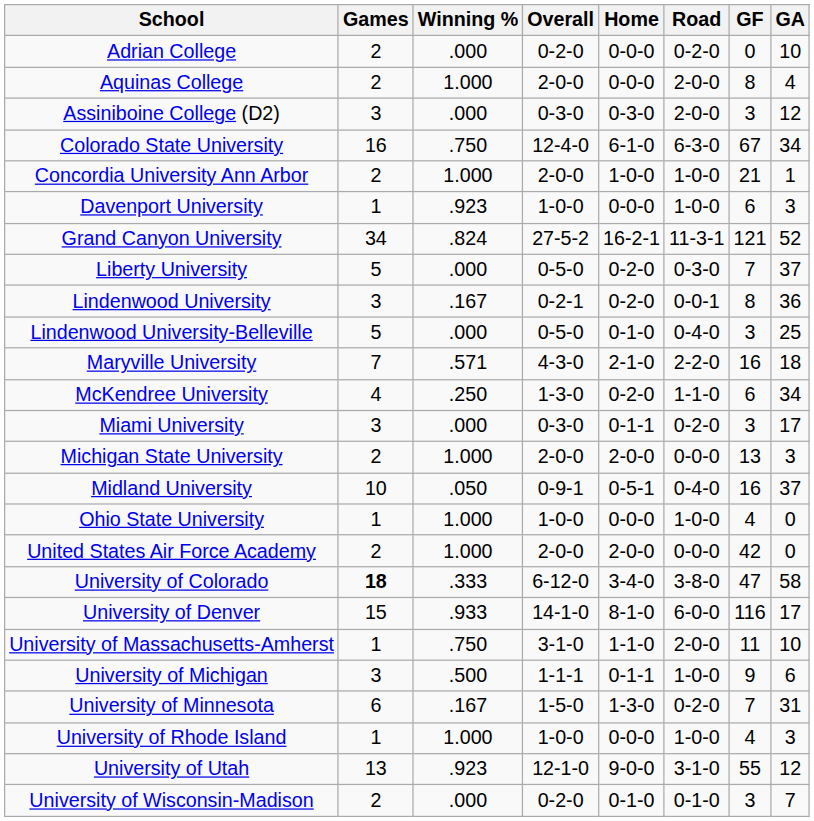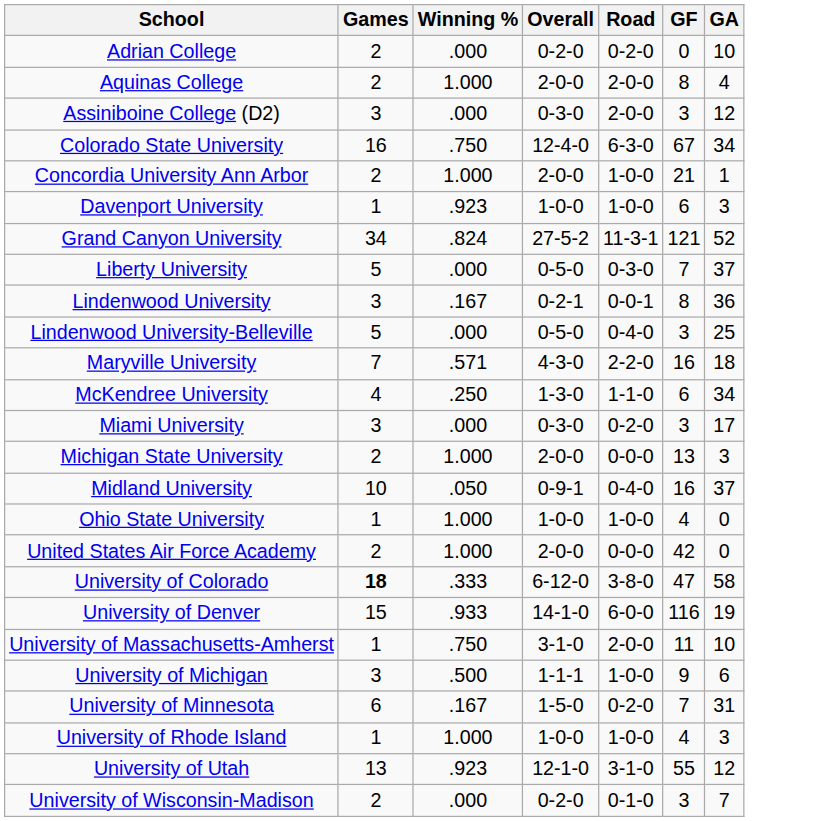- column: (631, 20)
(790, 613) 17 -> (724, 613) 19
